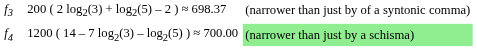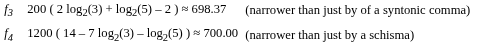(330, 35) lightgreen background -> (330, 35) no background
